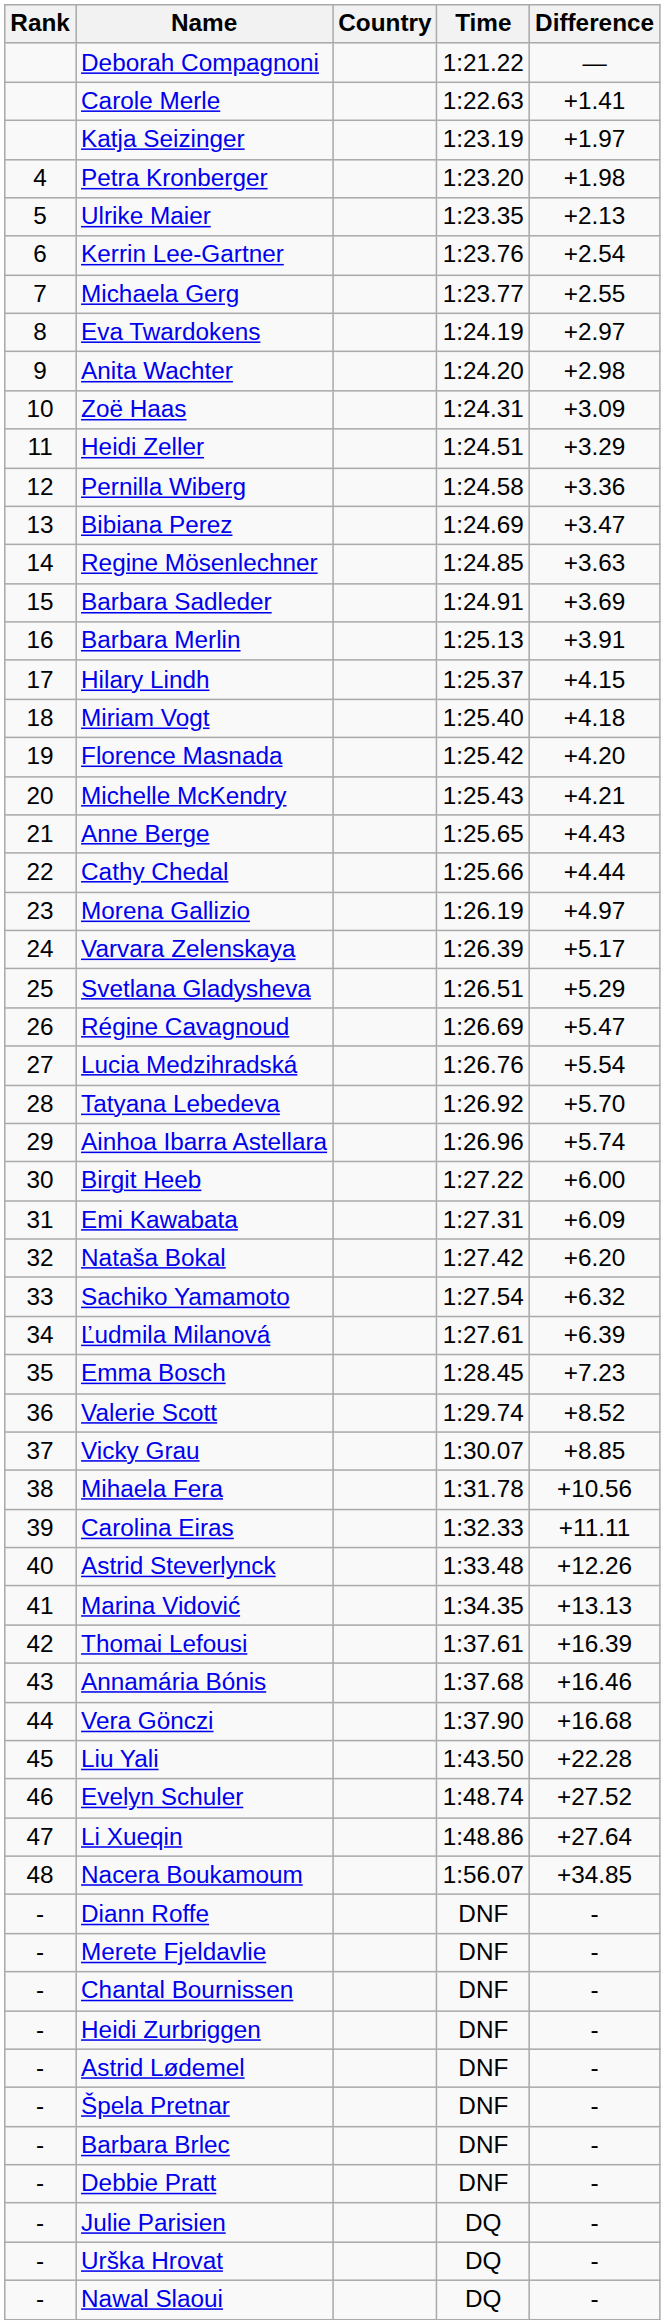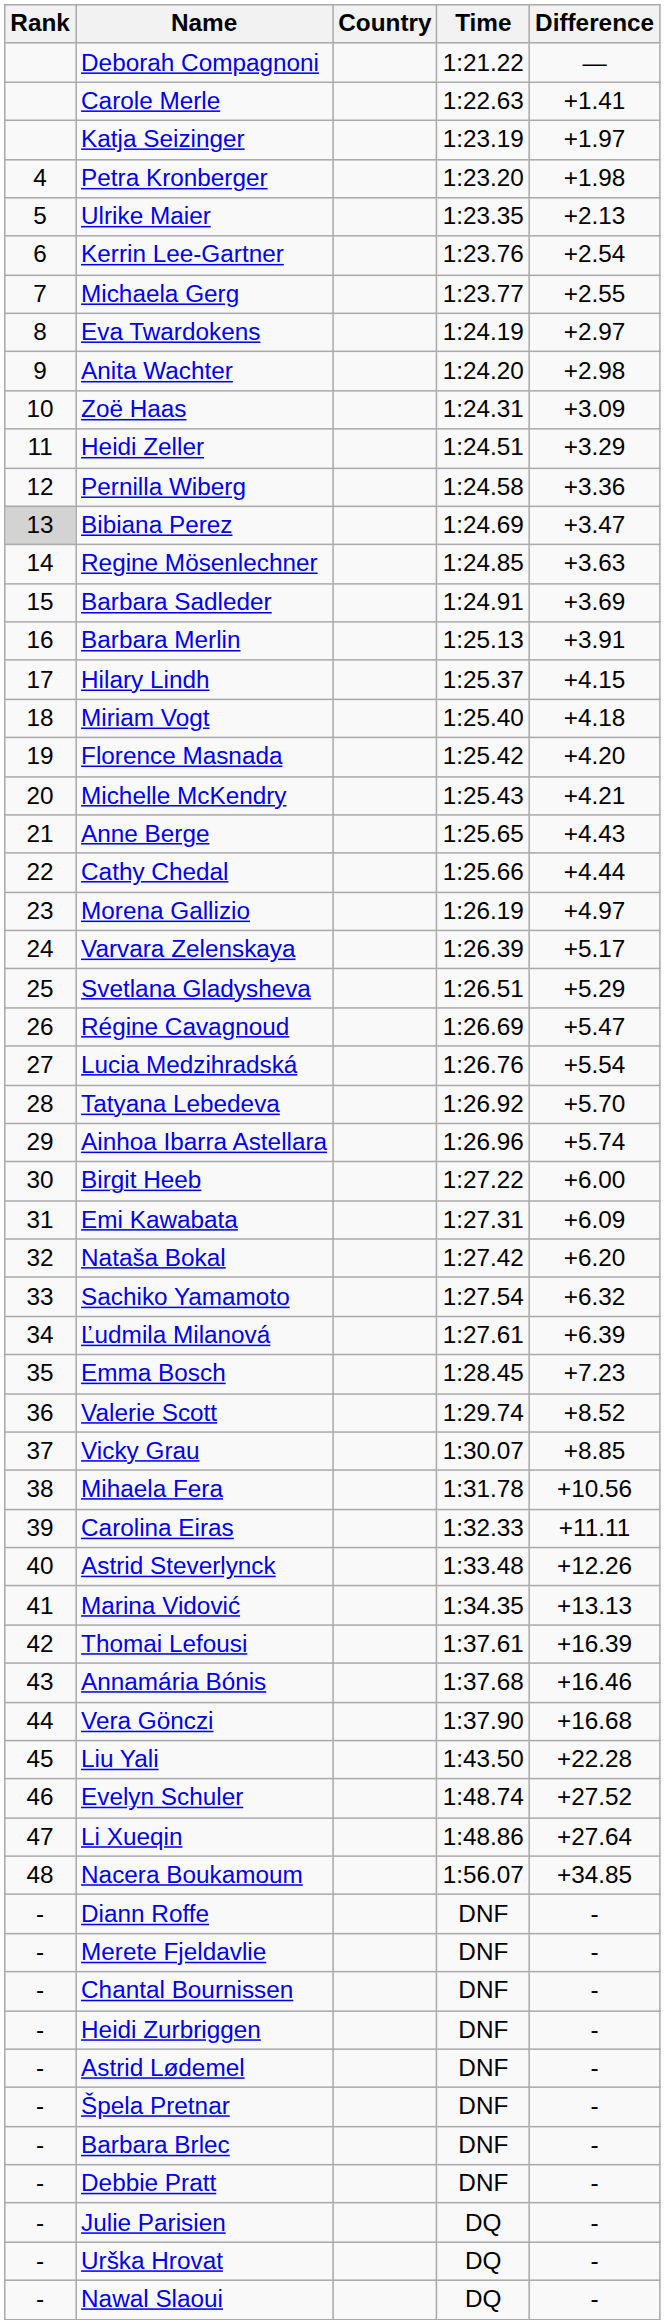(40, 525) no background -> (40, 525) lightgrey background
